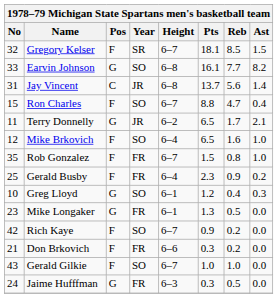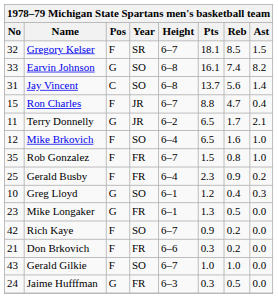(234, 68) 7.7 -> (234, 68) 7.4
(138, 86) JR -> (139, 86) SO
(139, 104) SO -> (138, 104) JR
